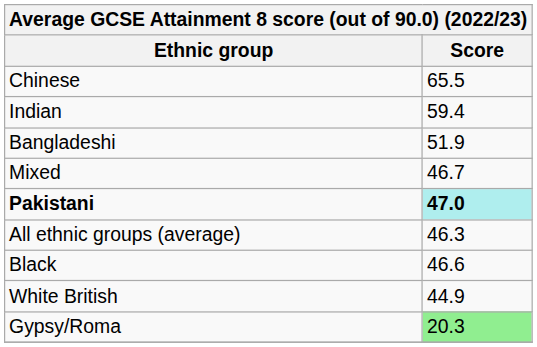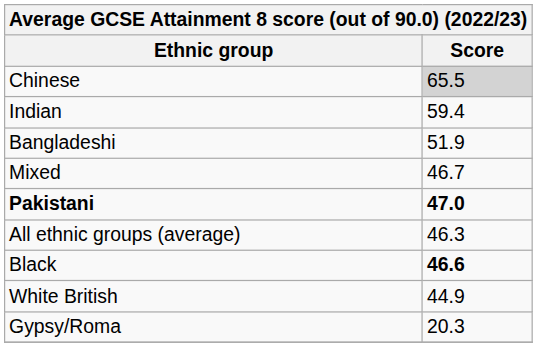(446, 81) no background -> (446, 81) lightgrey background
(446, 204) paleturquoise background -> (446, 204) no background
(446, 265) normal -> (446, 265) bold
(446, 326) lightgreen background -> (446, 326) no background
